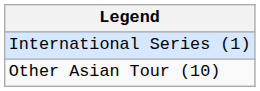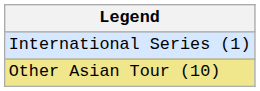(115, 73) no background -> (115, 73) khaki background
